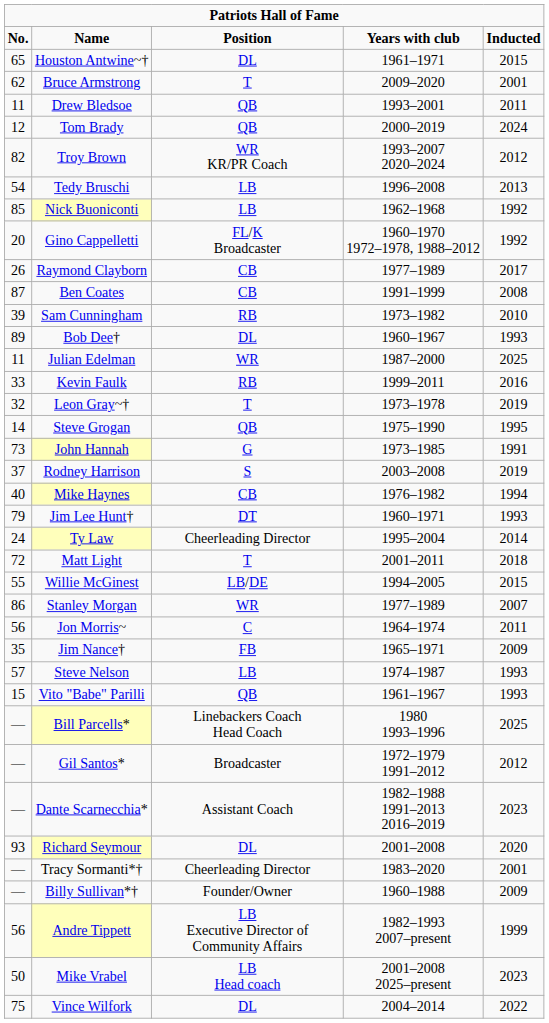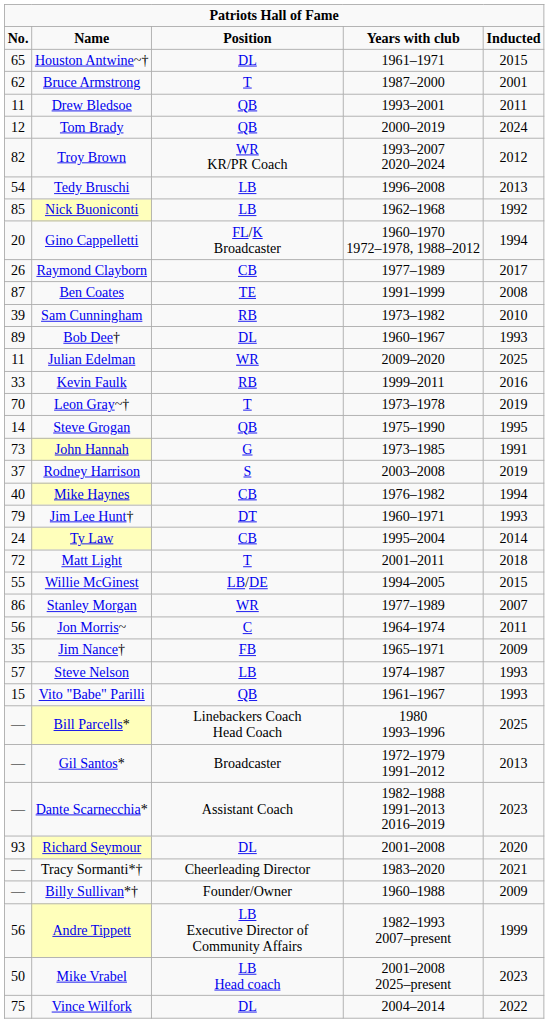(413, 82) 2009–2020 -> (413, 82) 1987–2000
(514, 240) 1992 -> (514, 240) 1994
(247, 292) CB -> (247, 292) TE
(413, 359) 1987–2000 -> (413, 359) 2009–2020
(18, 404) 32 -> (18, 404) 70
(247, 538) Cheerleading Director -> (247, 538) CB
(514, 763) 2012 -> (514, 763) 2013
(514, 869) 2001 -> (514, 869) 2021
